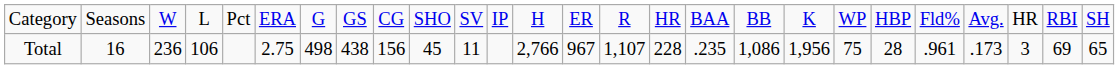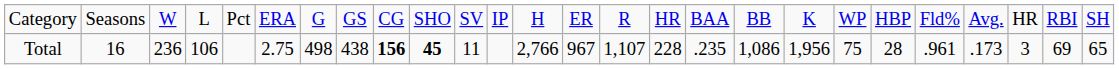(391, 48) normal -> (391, 48) bold
(432, 48) normal -> (432, 48) bold
